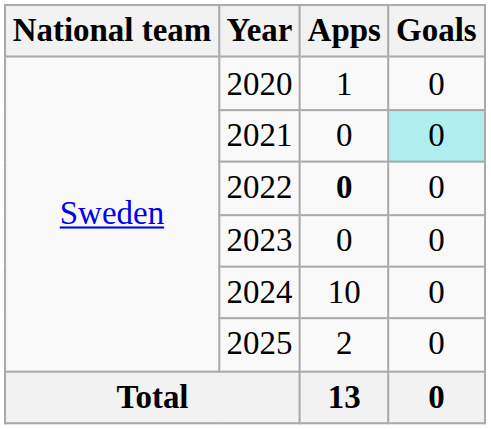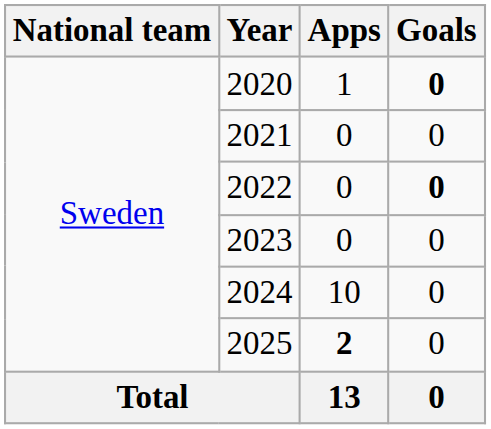(436, 82) normal -> (436, 82) bold
(436, 135) paleturquoise background -> (436, 135) no background
(344, 187) bold -> (344, 187) normal
(436, 187) normal -> (436, 187) bold
(344, 344) normal -> (344, 344) bold
